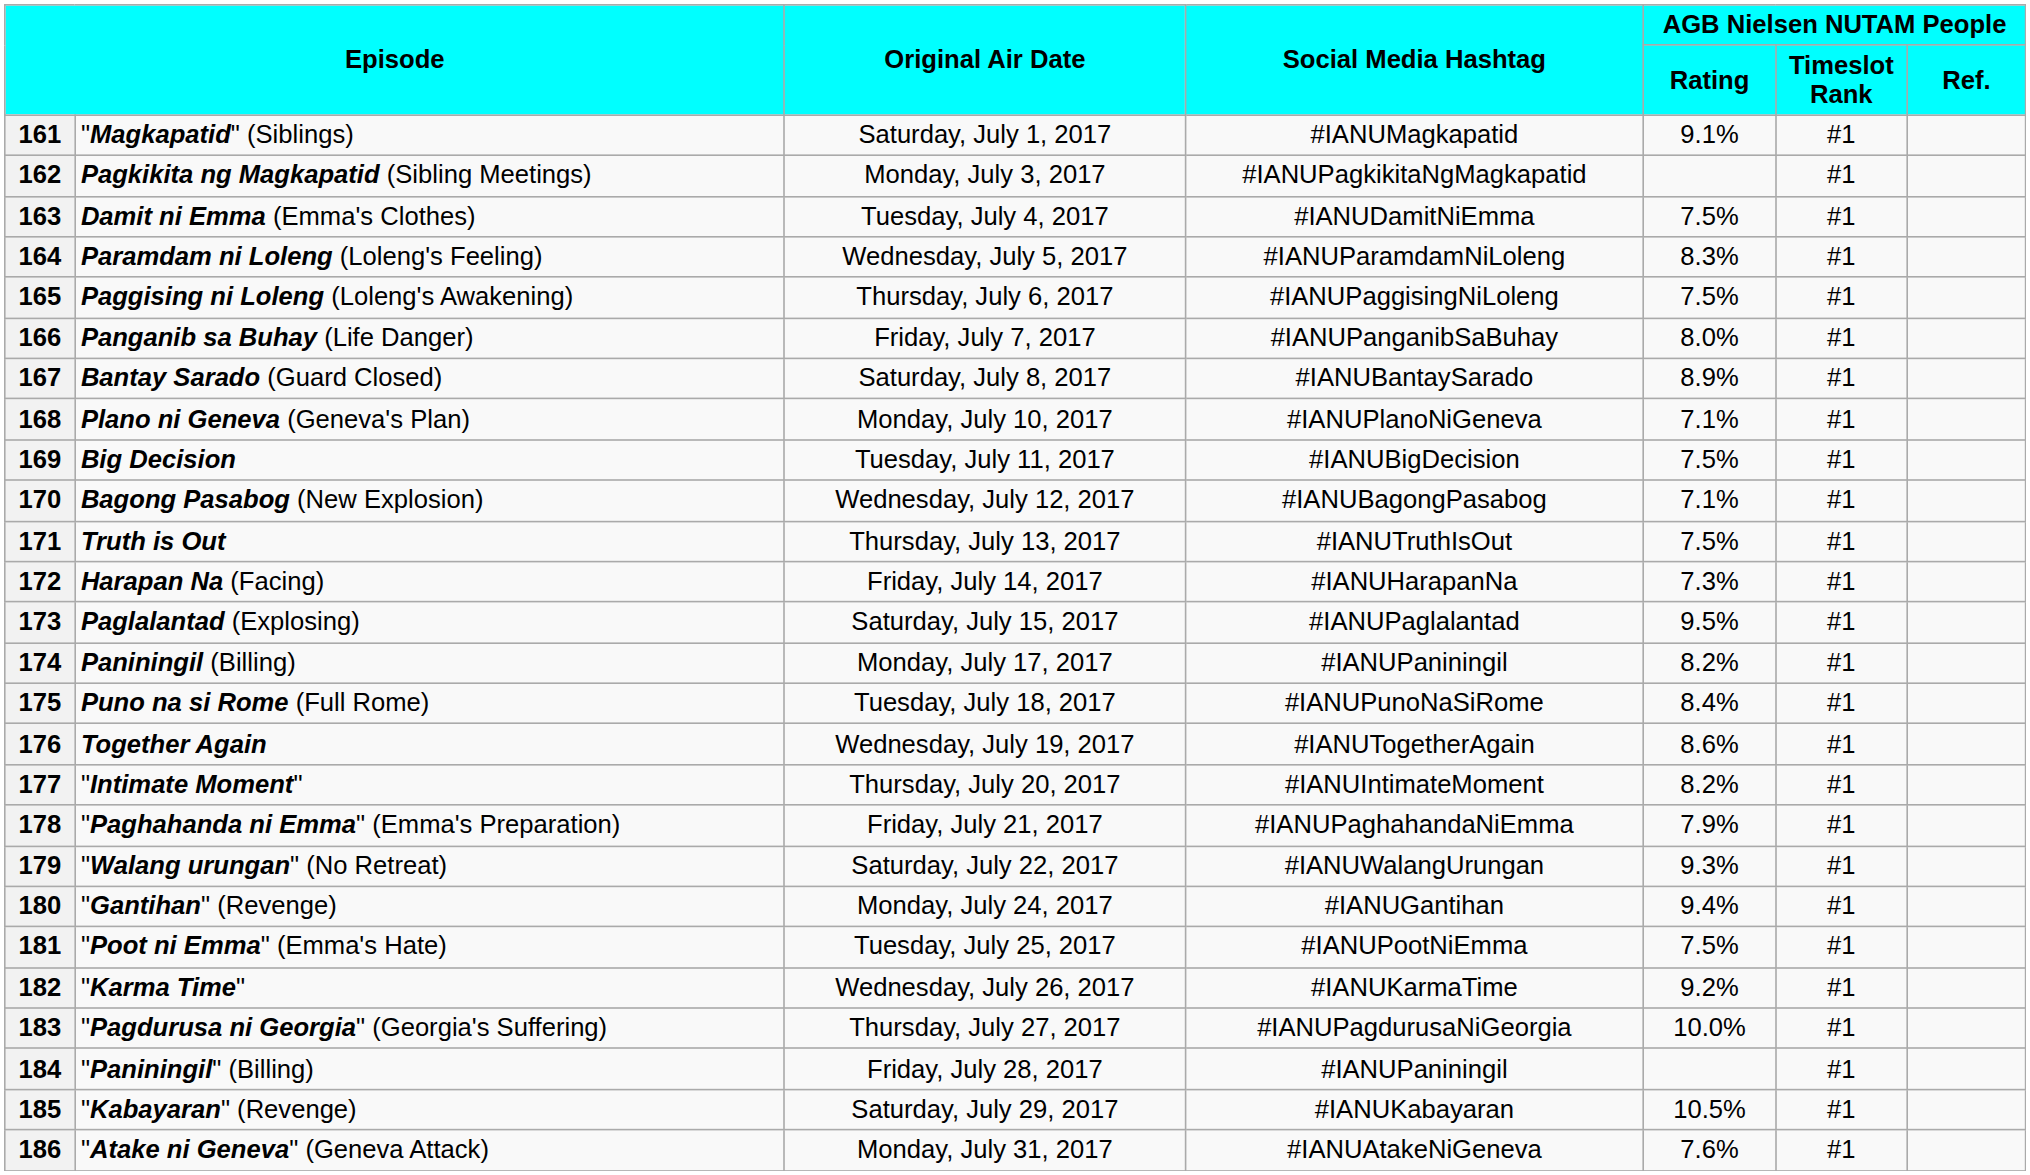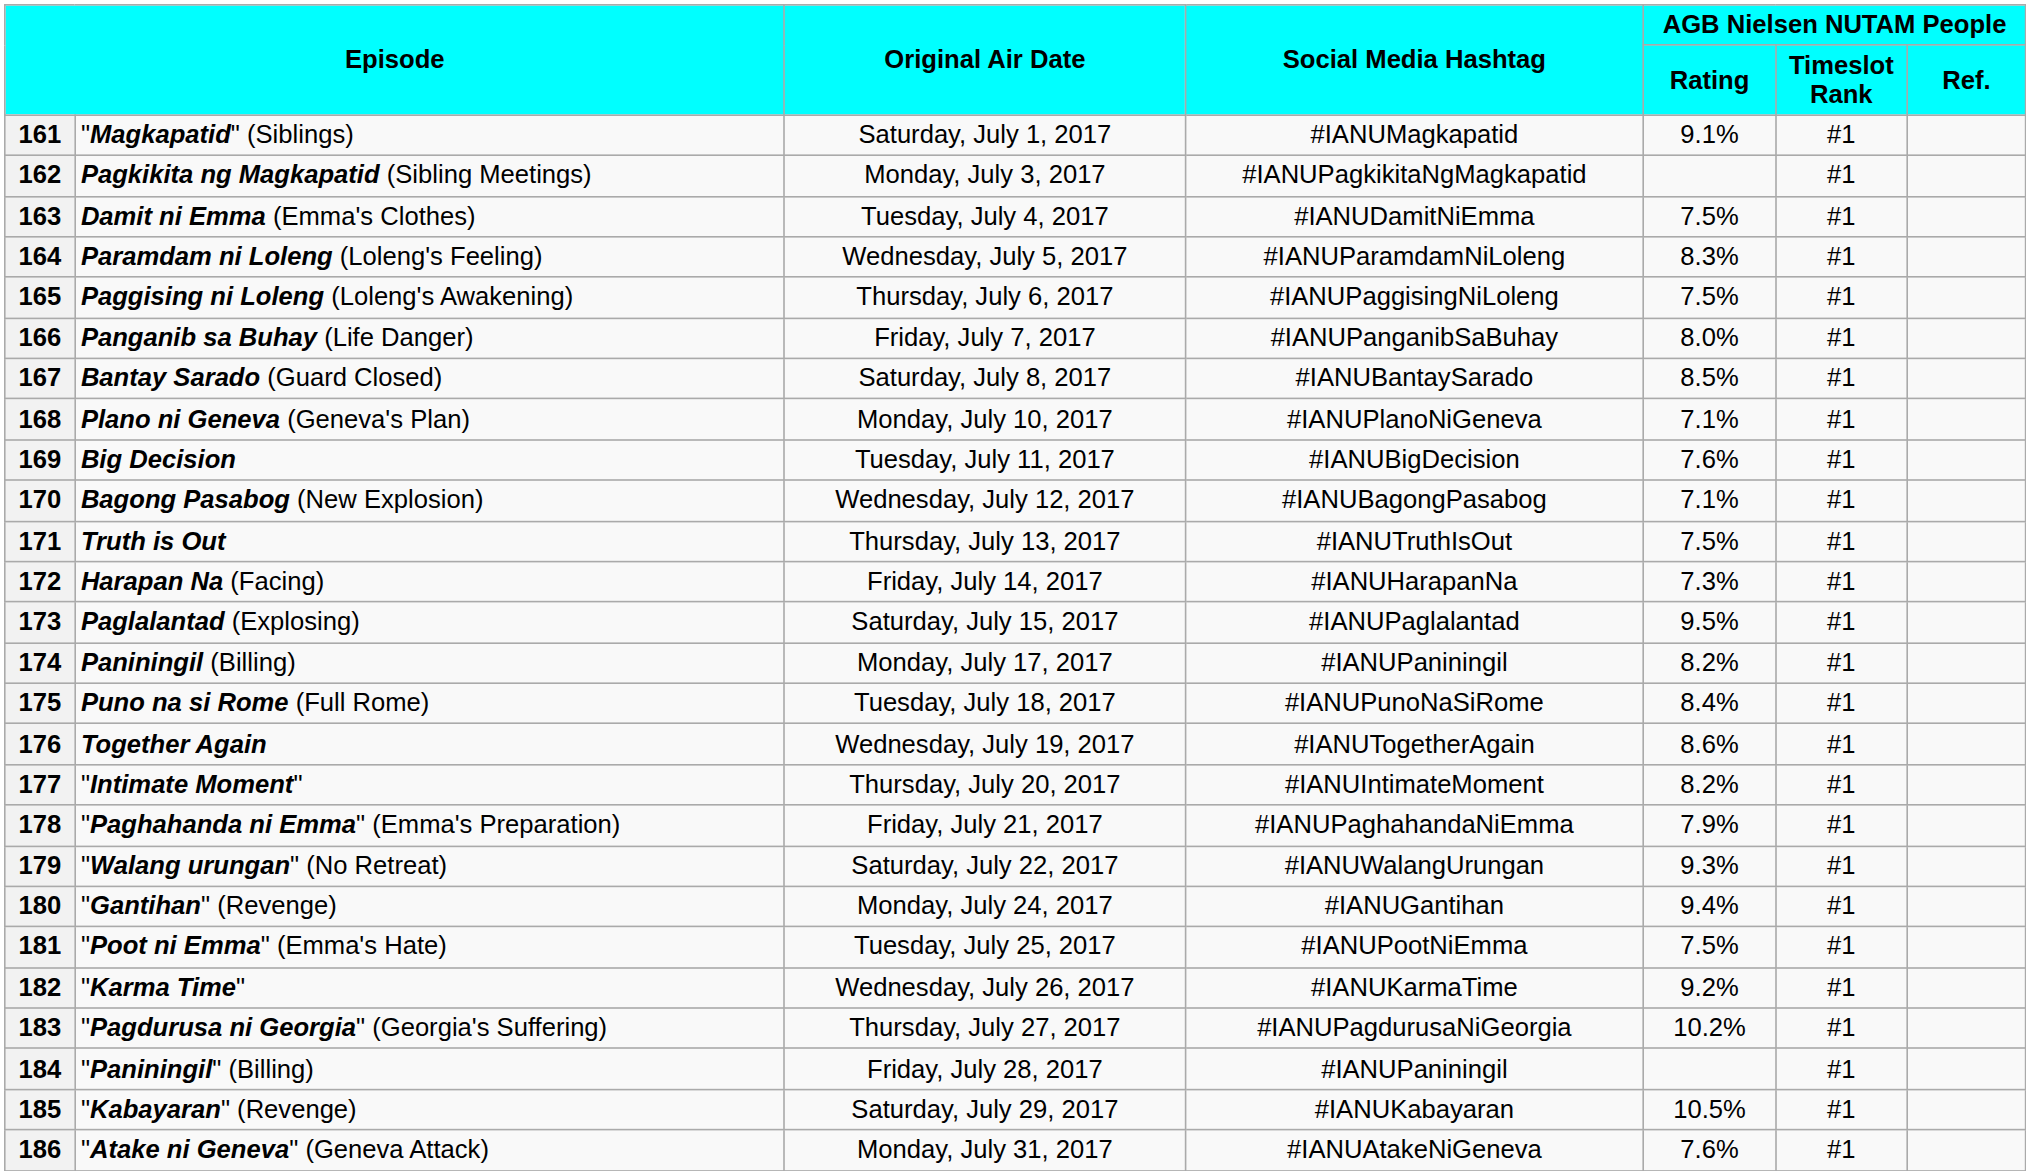(1710, 378) 8.9% -> (1710, 378) 8.5%
(1710, 459) 7.5% -> (1710, 459) 7.6%
(1710, 1028) 10.0% -> (1710, 1028) 10.2%
